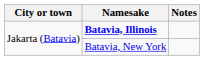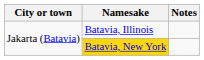(121, 30) bold -> (119, 30) normal
(125, 47) no background -> (125, 47) gold background
